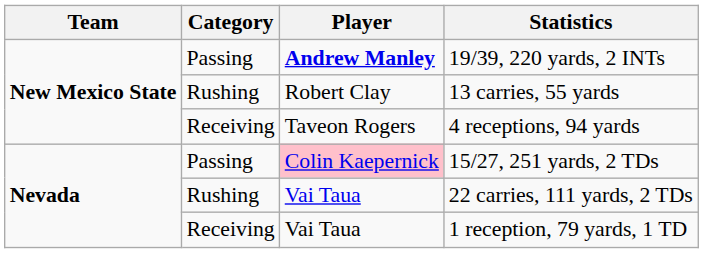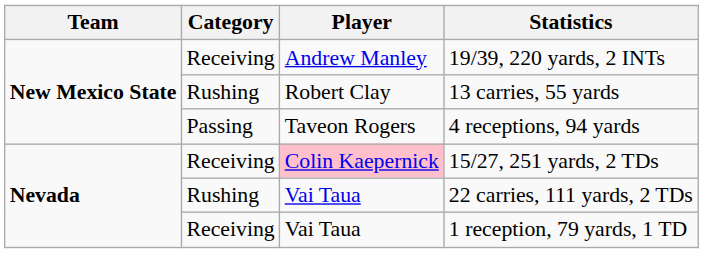(220, 57) Passing -> (231, 57) Receiving
(360, 57) bold -> (356, 57) normal
(231, 126) Receiving -> (220, 126) Passing
(220, 160) Passing -> (231, 160) Receiving
